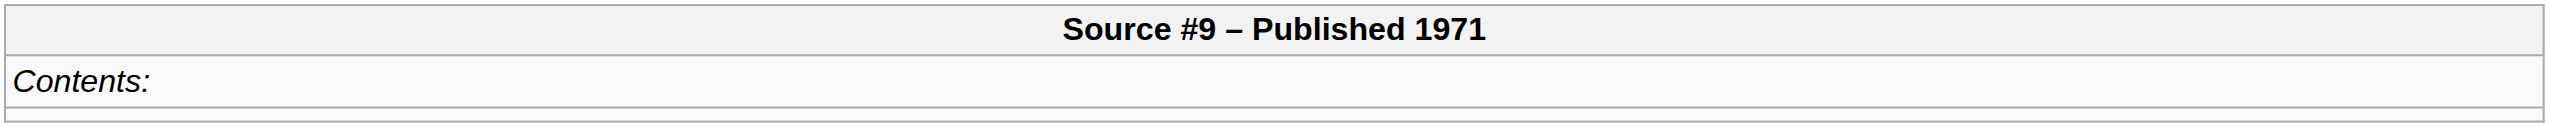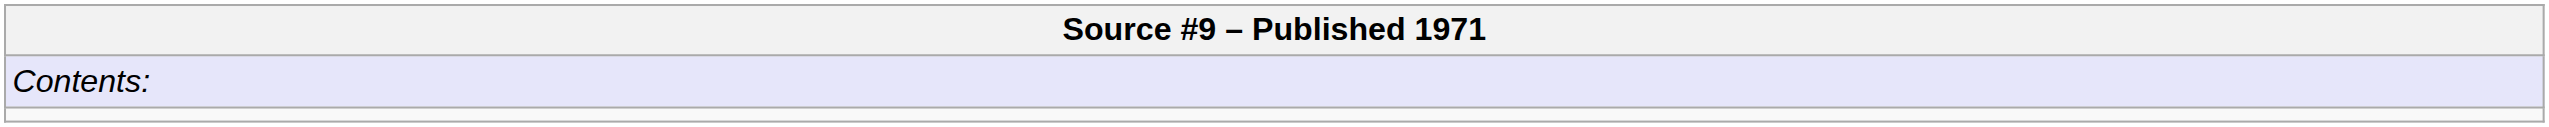(81, 81) no background -> (81, 81) lavender background
